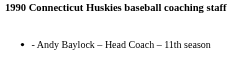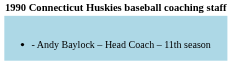(116, 44) no background -> (116, 44) lightblue background
